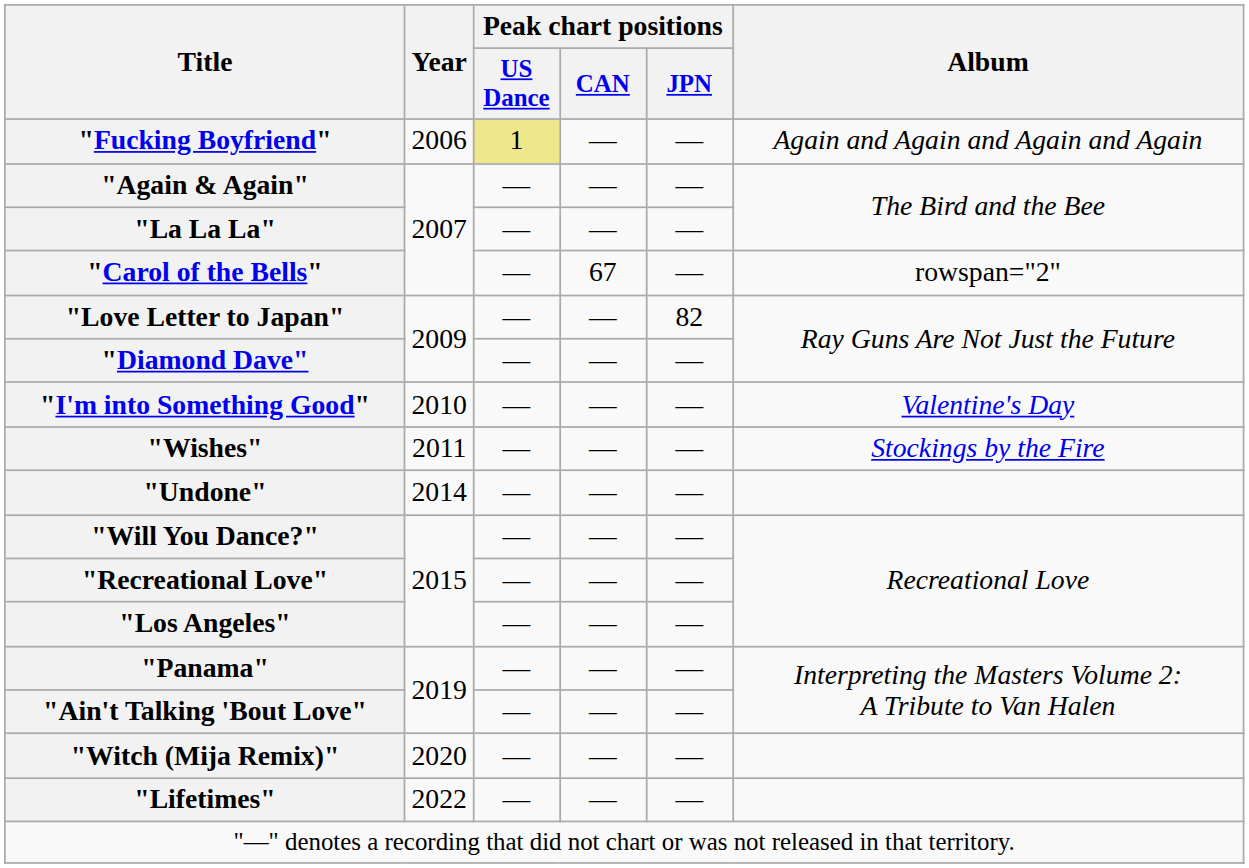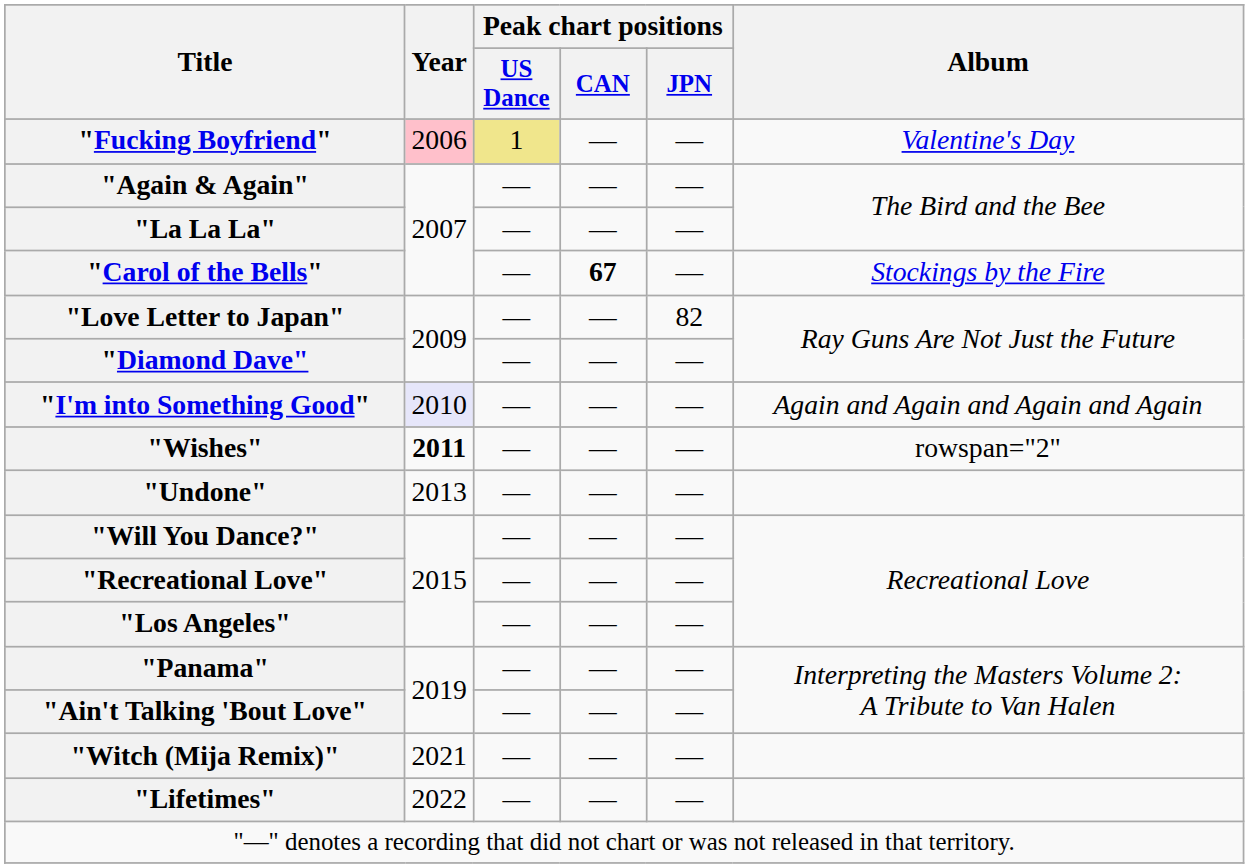(439, 140) no background -> (439, 140) pink background
(988, 140) Again and Again and Again and Again -> (988, 140) Valentine's Day
(603, 272) normal -> (603, 272) bold
(988, 272) rowspan="2" -> (988, 272) Stockings by the Fire
(439, 404) no background -> (439, 404) lavender background
(988, 404) Valentine's Day -> (988, 404) Again and Again and Again and Again
(439, 448) normal -> (439, 448) bold
(988, 448) Stockings by the Fire -> (988, 448) rowspan="2"
(439, 492) 2014 -> (439, 492) 2013
(439, 755) 2020 -> (439, 755) 2021
